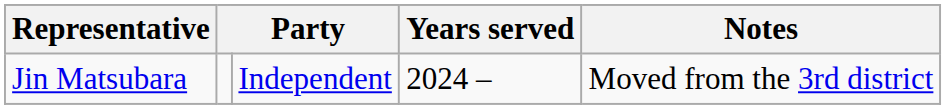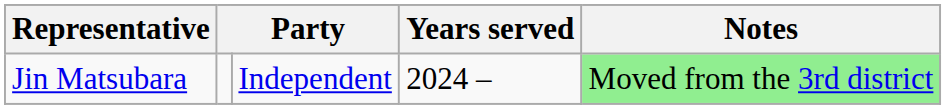(761, 78) no background -> (761, 78) lightgreen background
